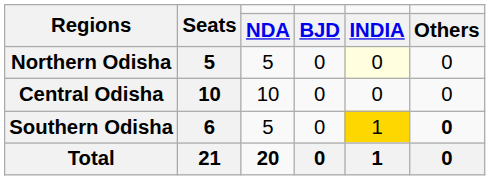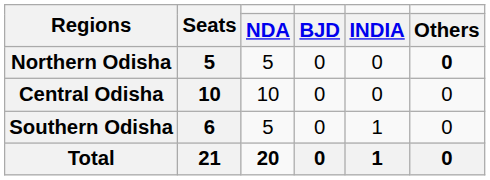(377, 62) lightyellow background -> (377, 62) no background
(447, 62) normal -> (447, 62) bold
(377, 126) gold background -> (377, 126) no background
(447, 126) bold -> (447, 126) normal
